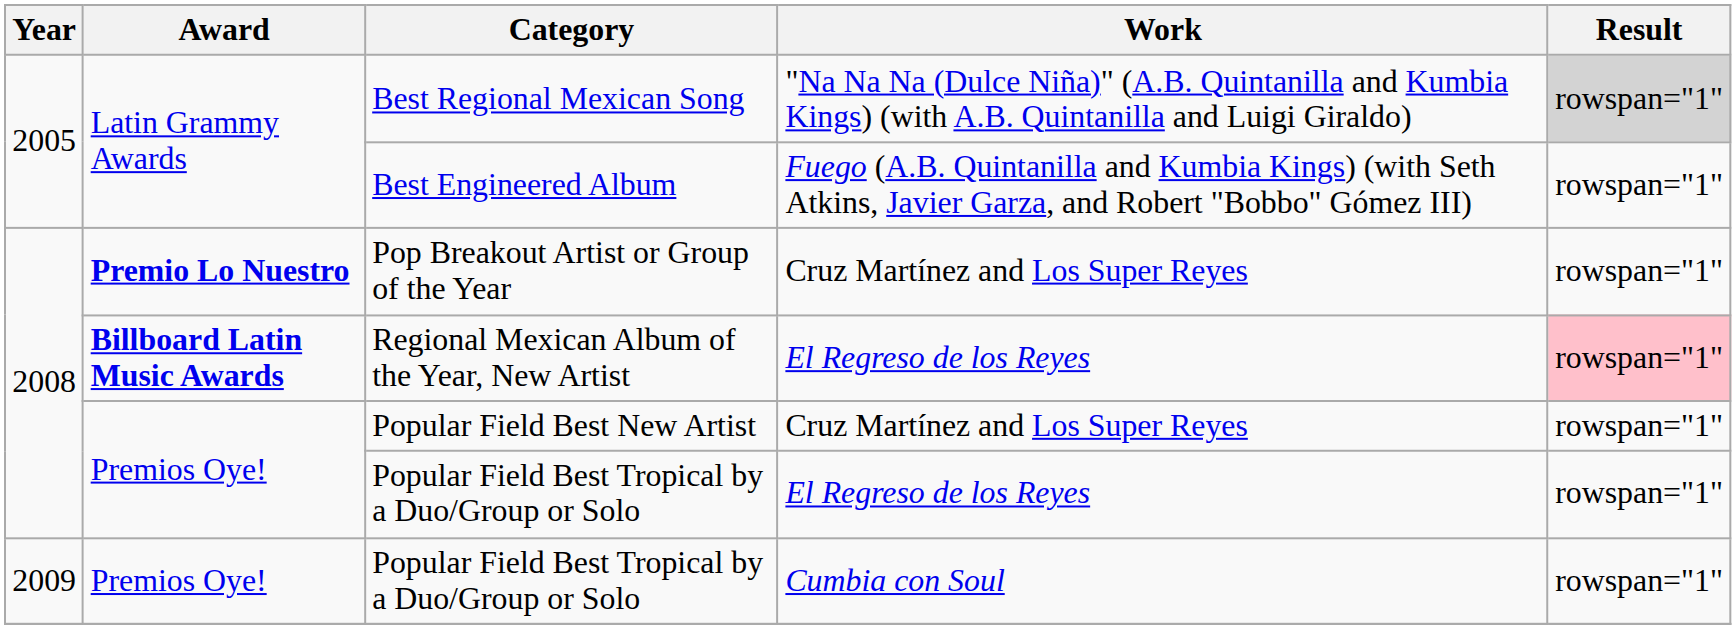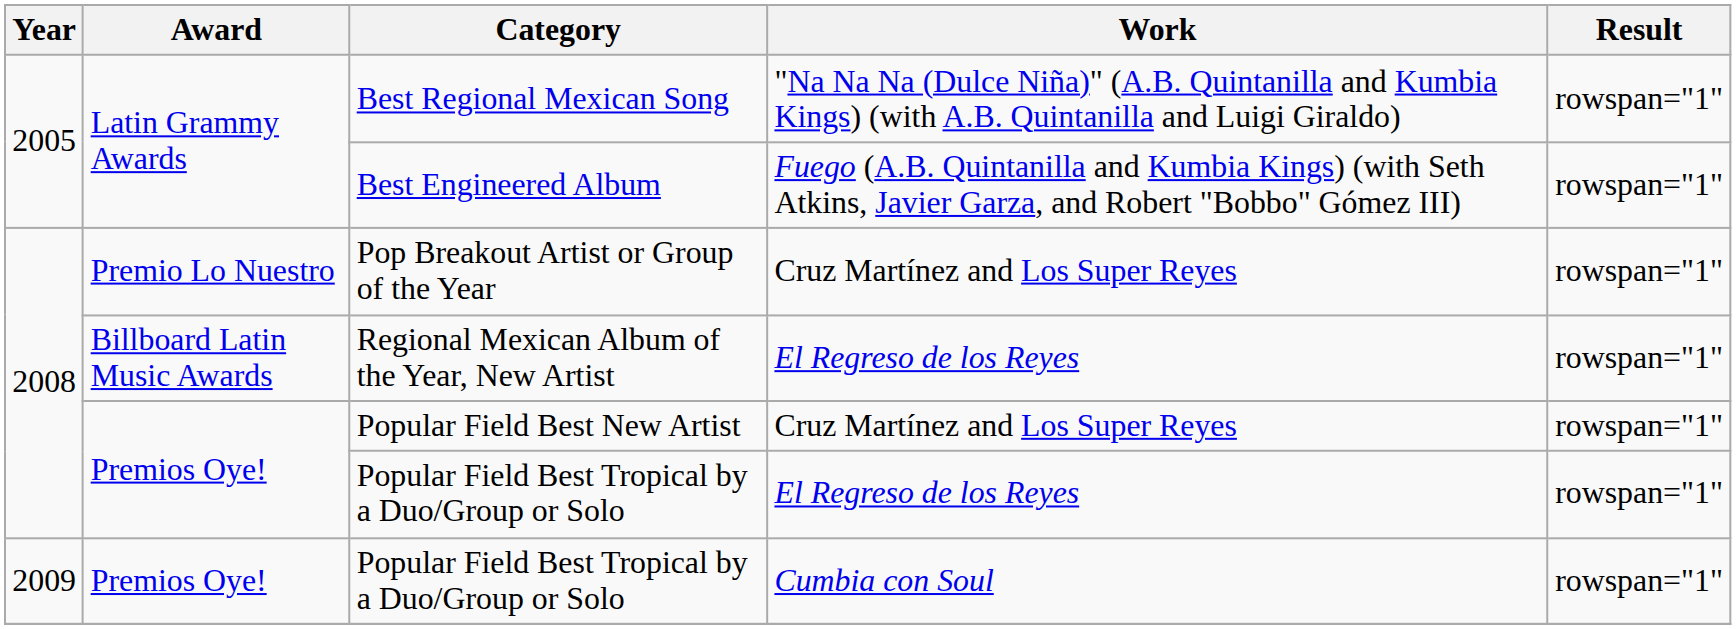(1639, 98) lightgrey background -> (1639, 98) no background
(220, 270) bold -> (213, 270) normal
(196, 357) bold -> (188, 357) normal
(1639, 357) pink background -> (1639, 357) no background
